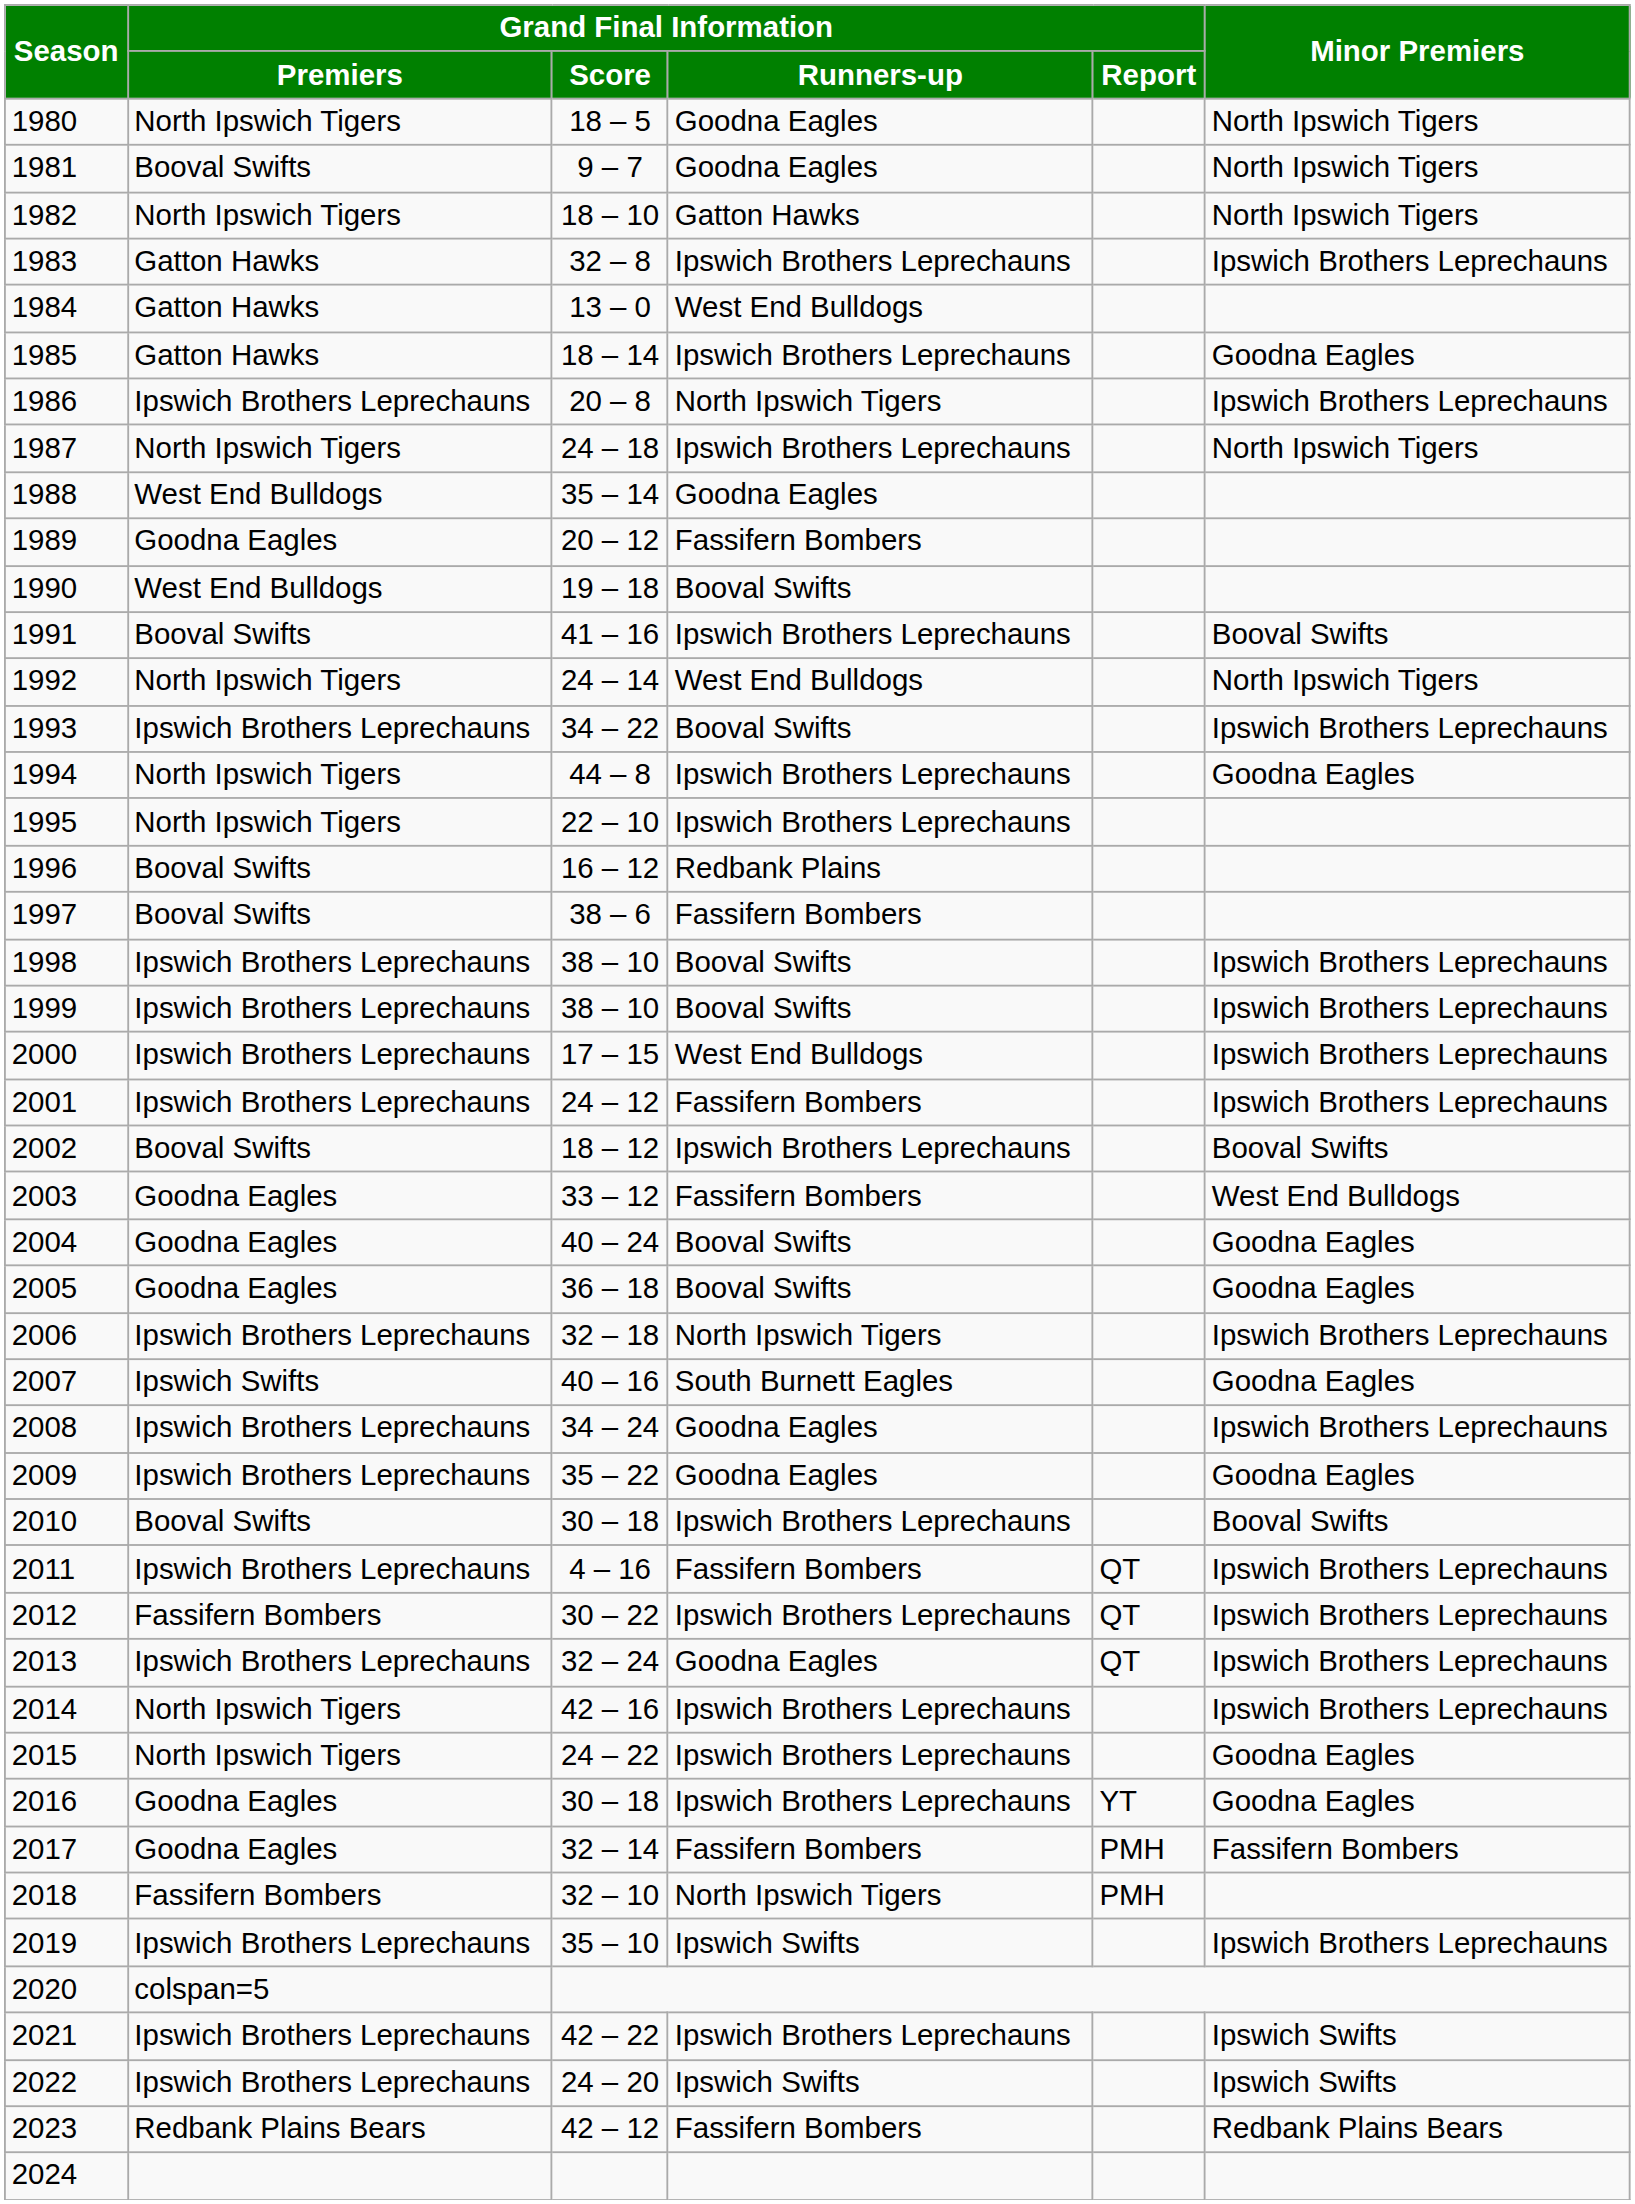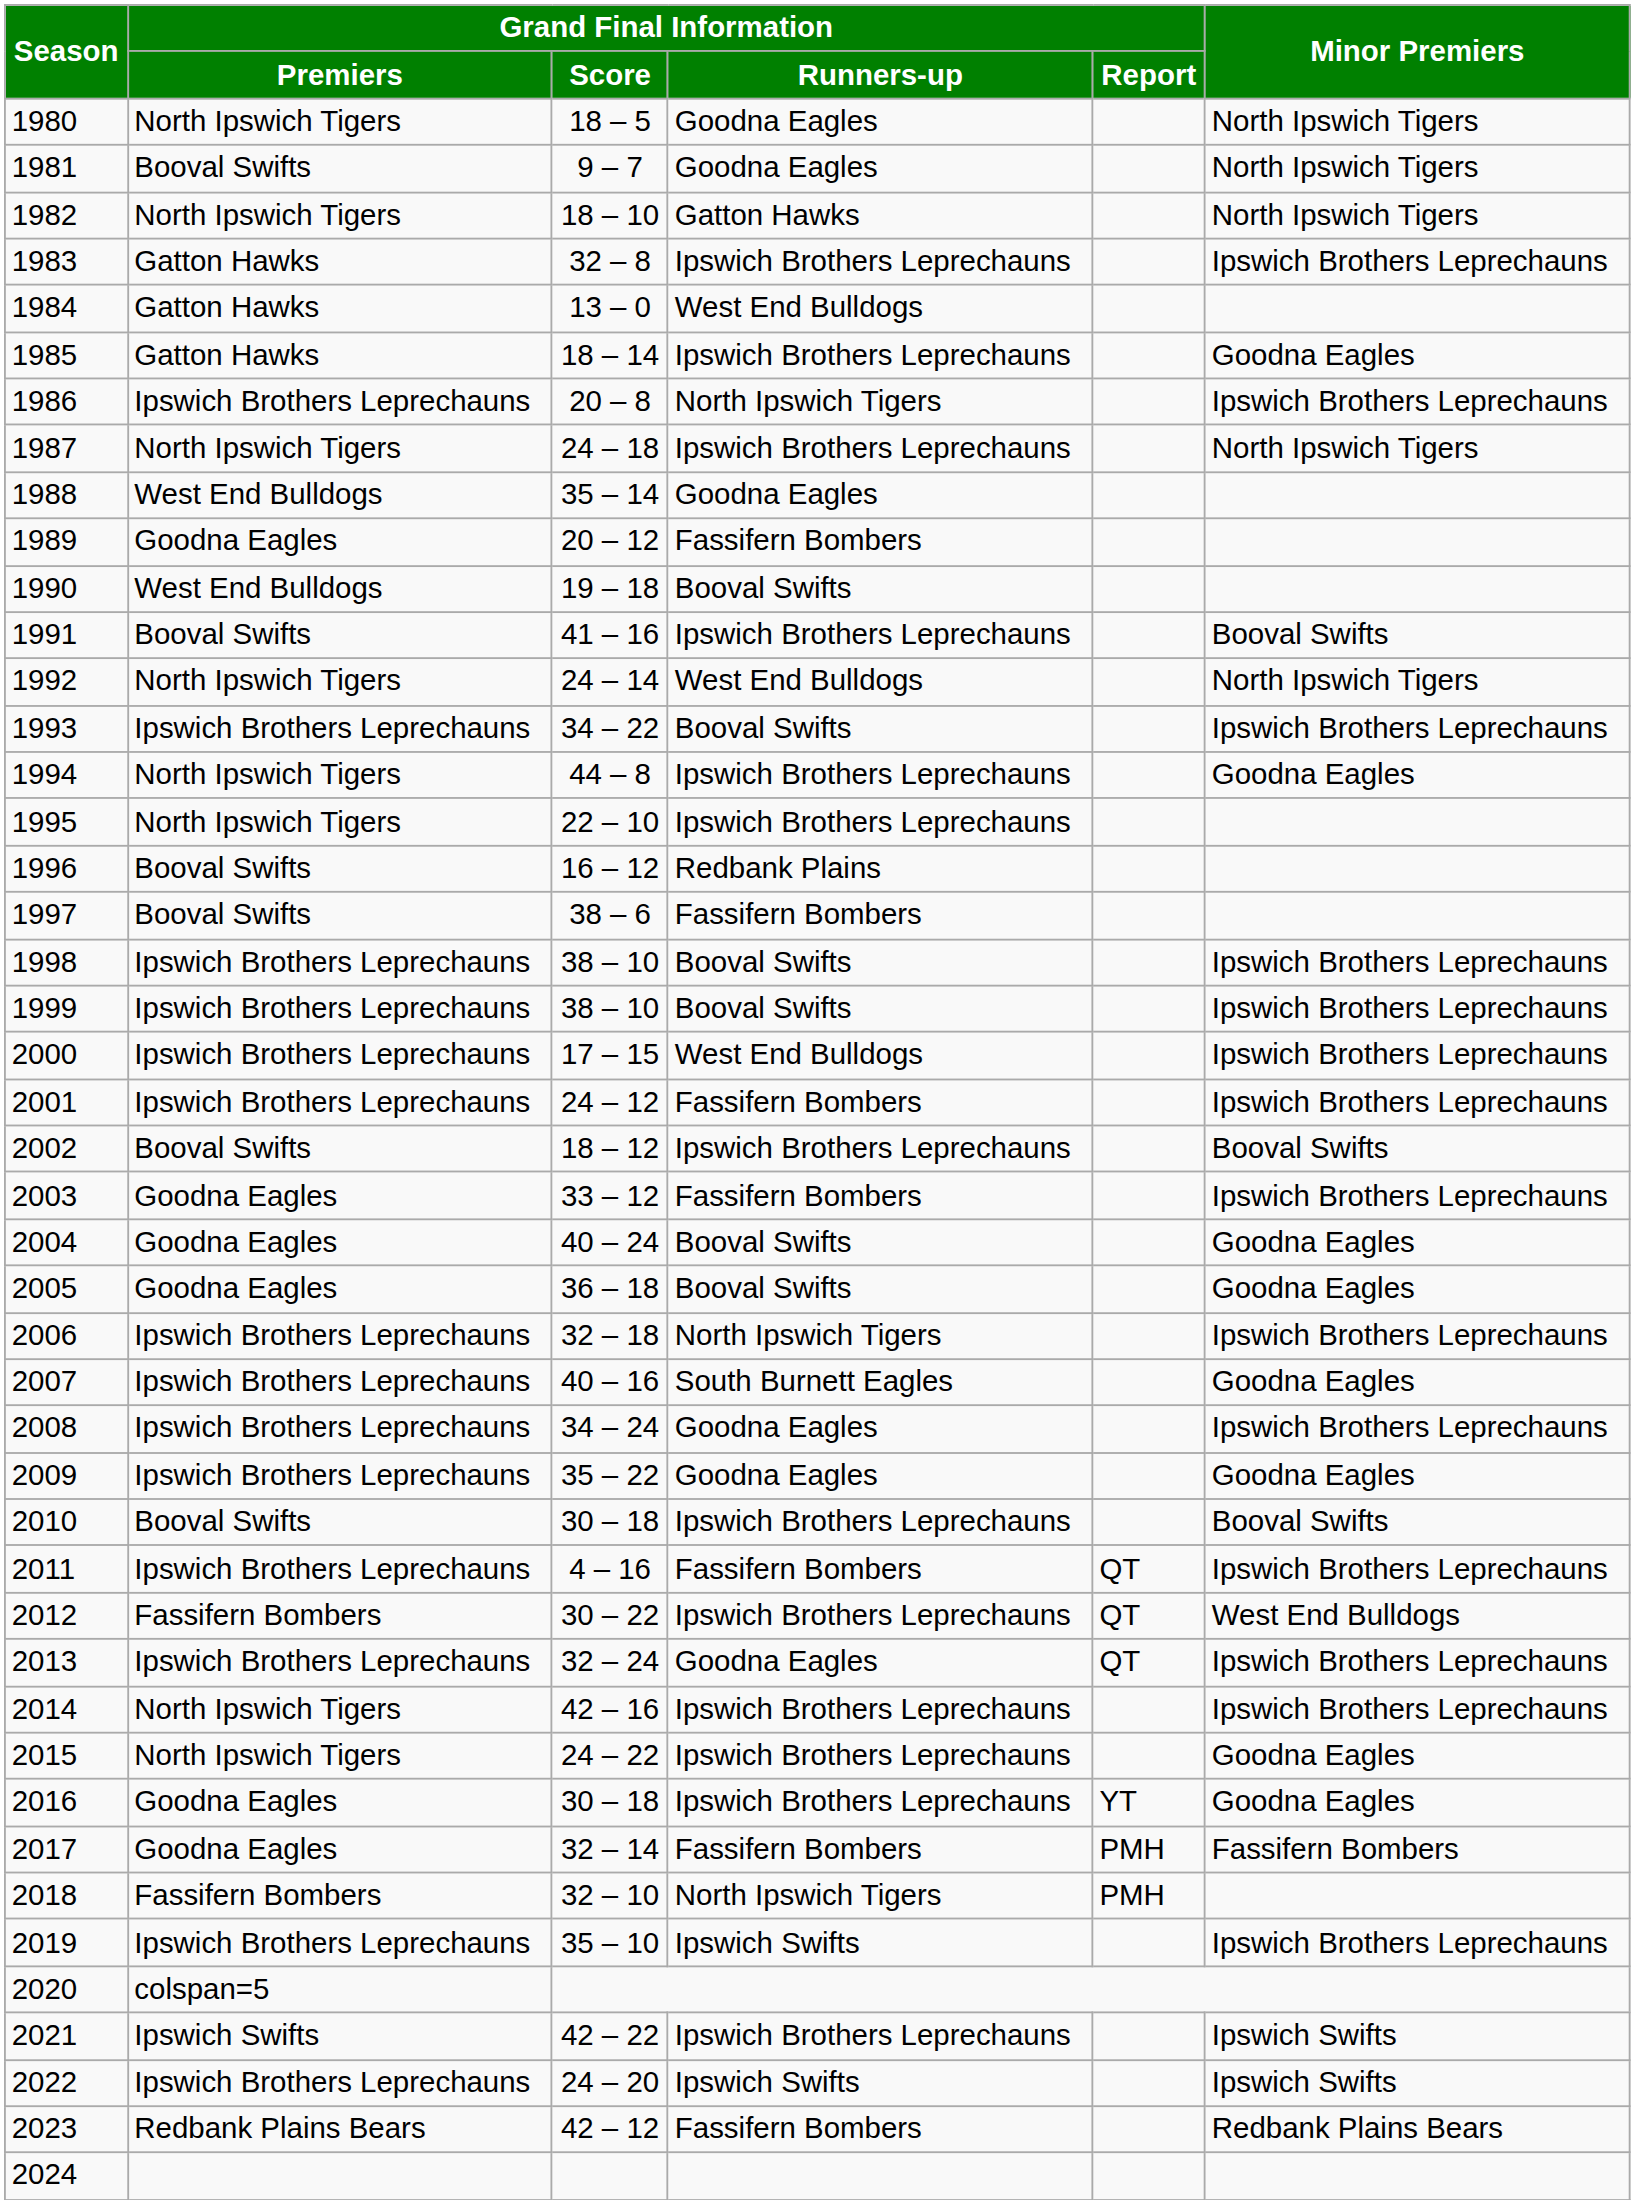(1336, 1195) West End Bulldogs -> (1410, 1195) Ipswich Brothers Leprechauns
(227, 1381) Ipswich Swifts -> (332, 1381) Ipswich Brothers Leprechauns
(1410, 1615) Ipswich Brothers Leprechauns -> (1336, 1615) West End Bulldogs
(332, 2035) Ipswich Brothers Leprechauns -> (227, 2035) Ipswich Swifts
